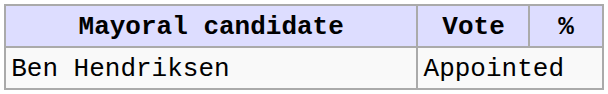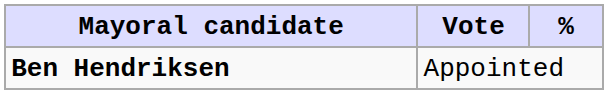(120, 69) normal -> (120, 69) bold
